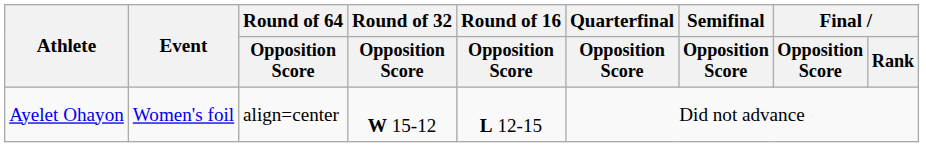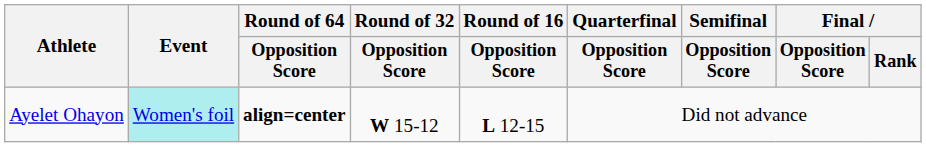(183, 114) no background -> (183, 114) paleturquoise background
(291, 114) normal -> (294, 114) bold
